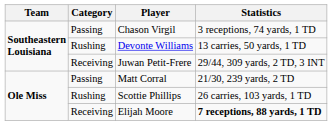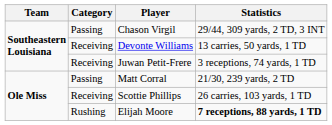(257, 29) 3 receptions, 74 yards, 1 TD -> (261, 29) 29/44, 309 yards, 2 TD, 3 INT
(88, 46) Rushing -> (92, 46) Receiving
(261, 62) 29/44, 309 yards, 2 TD, 3 INT -> (257, 62) 3 receptions, 74 yards, 1 TD
(88, 95) Rushing -> (92, 95) Receiving
(92, 112) Receiving -> (88, 112) Rushing
